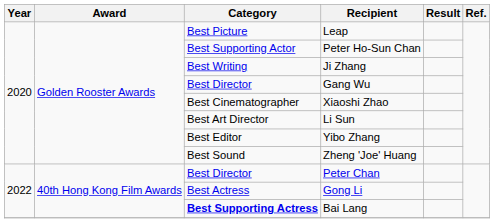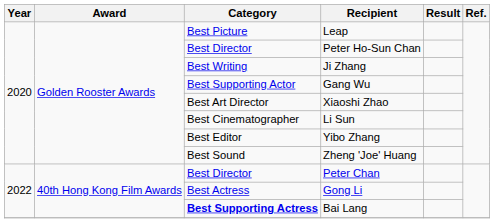(241, 48) Best Supporting Actor -> (219, 48) Best Director
(219, 84) Best Director -> (241, 84) Best Supporting Actor
(243, 102) Best Cinematographer -> (228, 102) Best Art Director
(228, 119) Best Art Director -> (243, 119) Best Cinematographer
